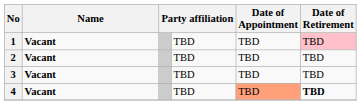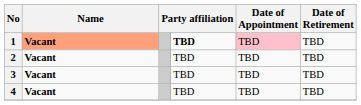(40, 41) no background -> (40, 41) lightsalmon background
(184, 41) normal -> (184, 41) bold
(249, 41) no background -> (249, 41) pink background
(313, 41) pink background -> (313, 41) no background
(249, 91) lightsalmon background -> (249, 91) no background
(314, 91) bold -> (313, 91) normal
